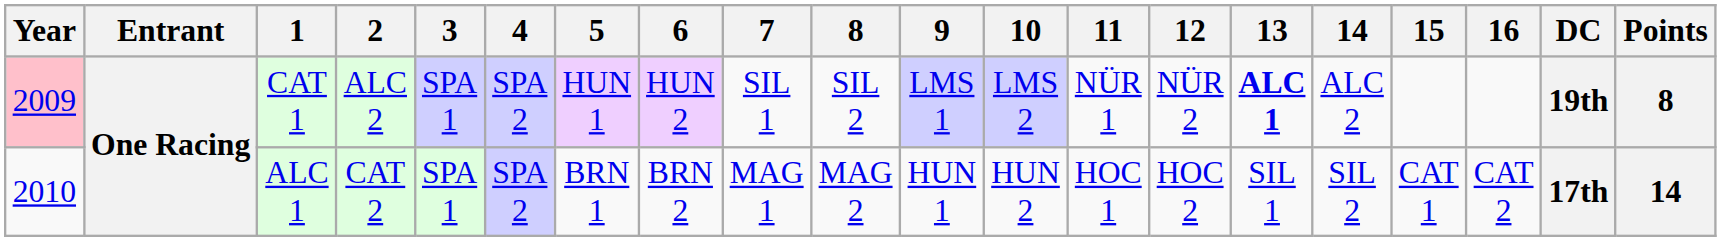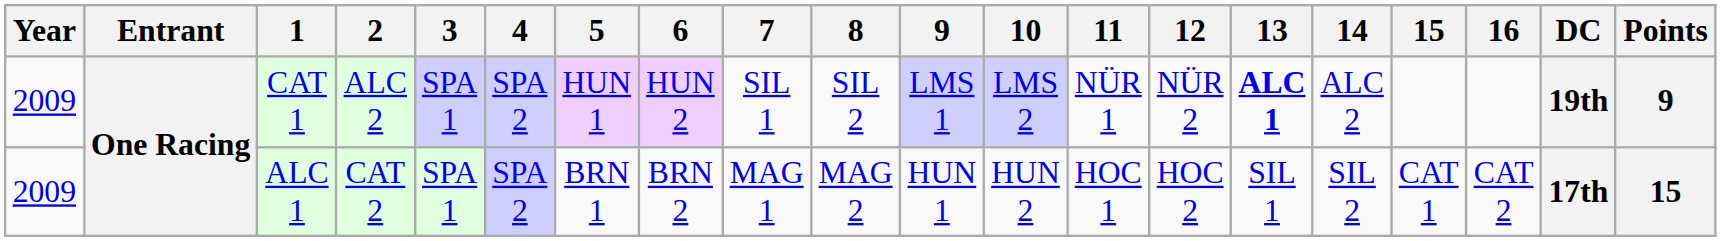(44, 101) pink background -> (44, 101) no background
(1666, 101) 8 -> (1666, 101) 9
(44, 190) 2010 -> (44, 190) 2009
(1666, 190) 14 -> (1666, 190) 15
